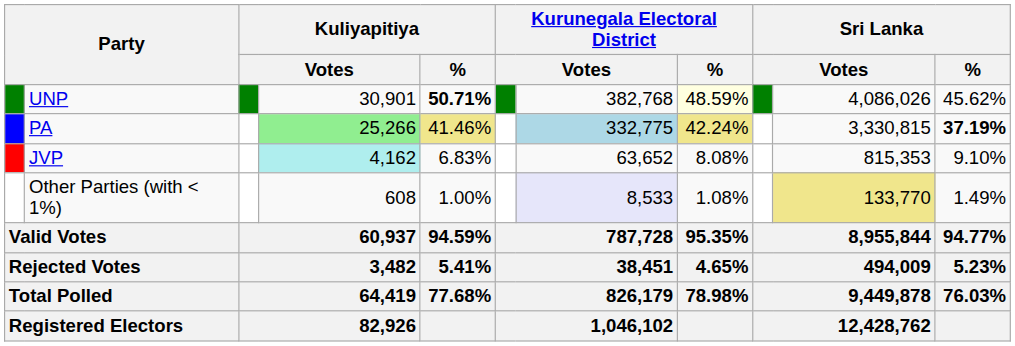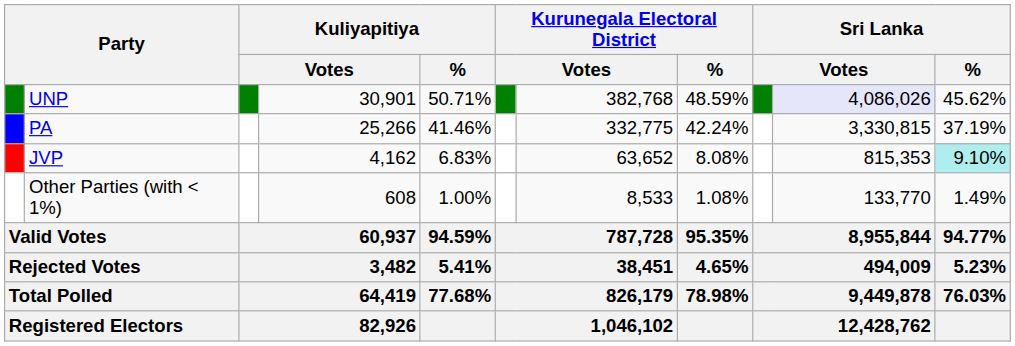(460, 98) bold -> (460, 98) normal
(717, 98) lightyellow background -> (717, 98) no background
(889, 98) no background -> (889, 98) lavender background
(388, 128) lightgreen background -> (388, 128) no background
(460, 128) khaki background -> (460, 128) no background
(640, 128) lightblue background -> (640, 128) no background
(717, 128) khaki background -> (717, 128) no background
(975, 128) bold -> (975, 128) normal
(393, 157) paleturquoise background -> (393, 157) no background
(980, 157) no background -> (980, 157) paleturquoise background
(650, 197) lavender background -> (650, 197) no background
(897, 197) khaki background -> (897, 197) no background
